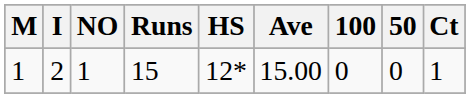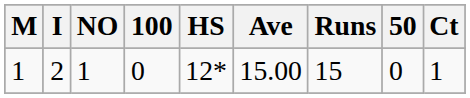columns swapped: (162, 26) <-> (355, 26)
